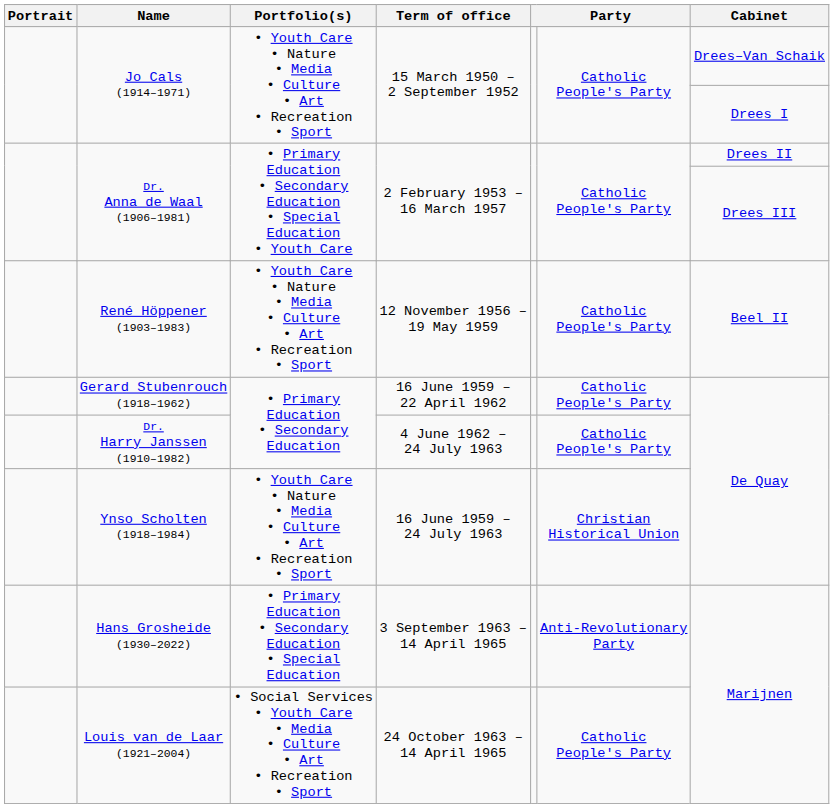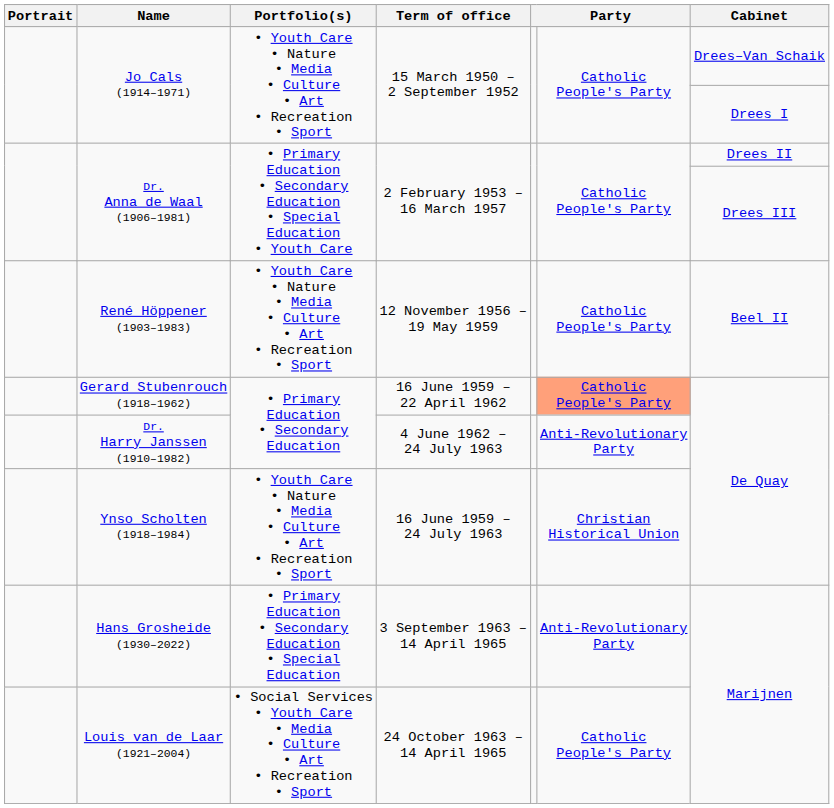(614, 396) no background -> (614, 396) lightsalmon background
(614, 442) Catholic People's Party -> (614, 442) Anti-Revolutionary Party
